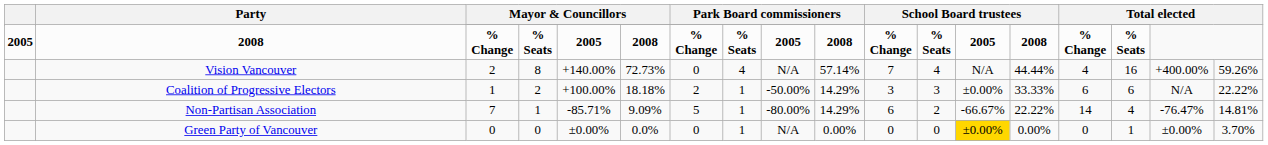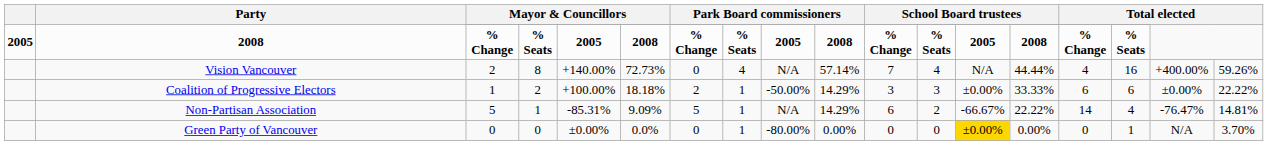(1182, 89) N/A -> (1182, 89) ±0.00%
(492, 110) 7 -> (492, 110) 5
(589, 110) -85.71% -> (589, 110) -85.31%
(788, 110) -80.00% -> (788, 110) N/A
(788, 130) N/A -> (788, 130) -80.00%
(1182, 130) ±0.00% -> (1182, 130) N/A
